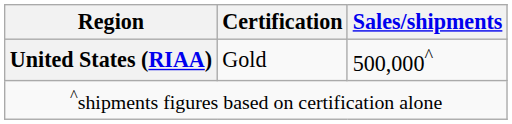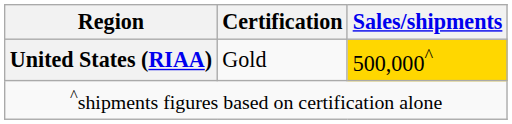(393, 60) no background -> (393, 60) gold background
